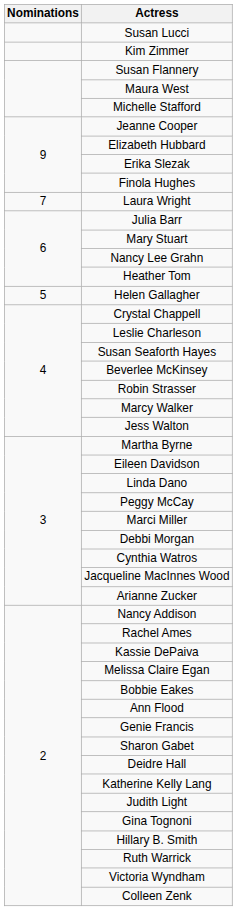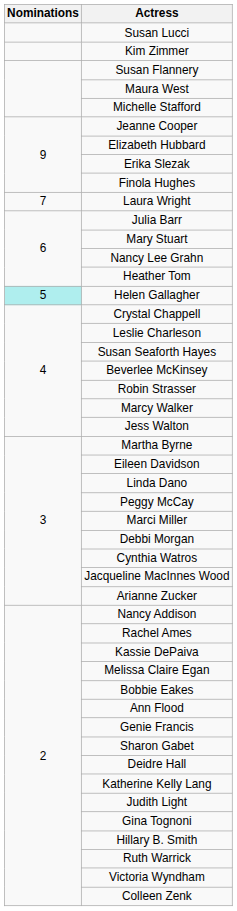(43, 295) no background -> (43, 295) paleturquoise background
